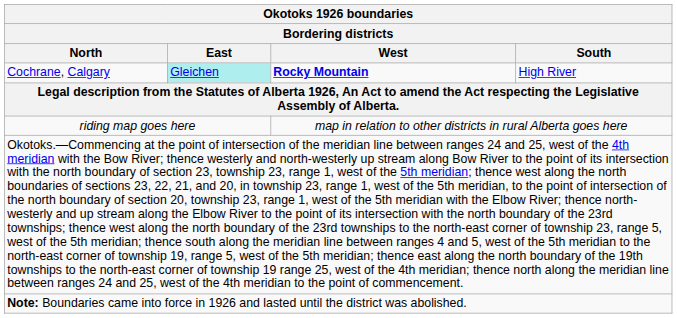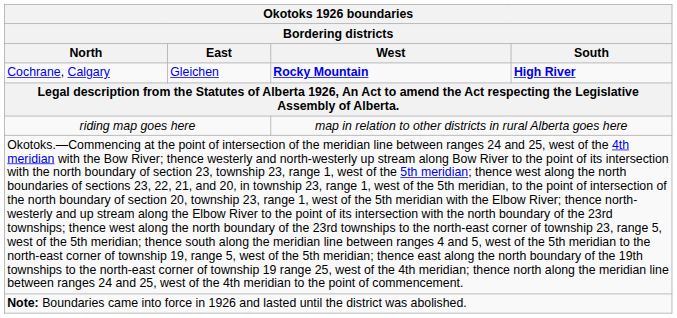(195, 72) paleturquoise background -> (195, 72) no background
(547, 72) normal -> (545, 72) bold
